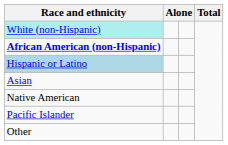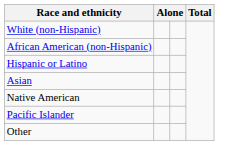(54, 30) paleturquoise background -> (54, 30) no background
(84, 47) bold -> (79, 47) normal
(47, 64) lightblue background -> (47, 64) no background
